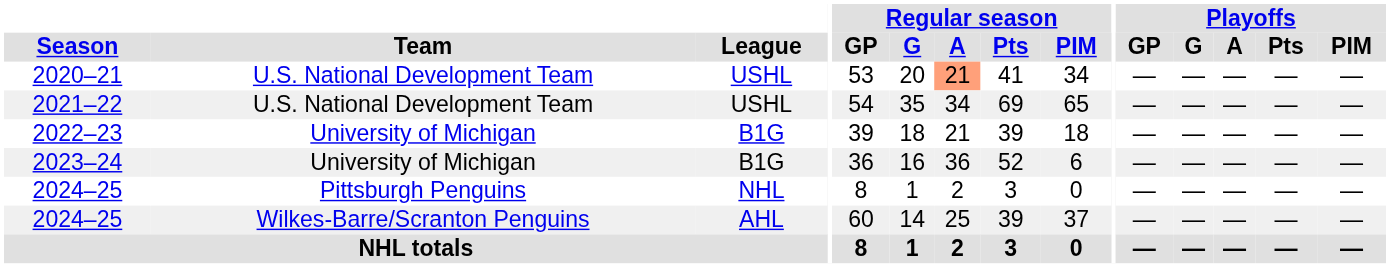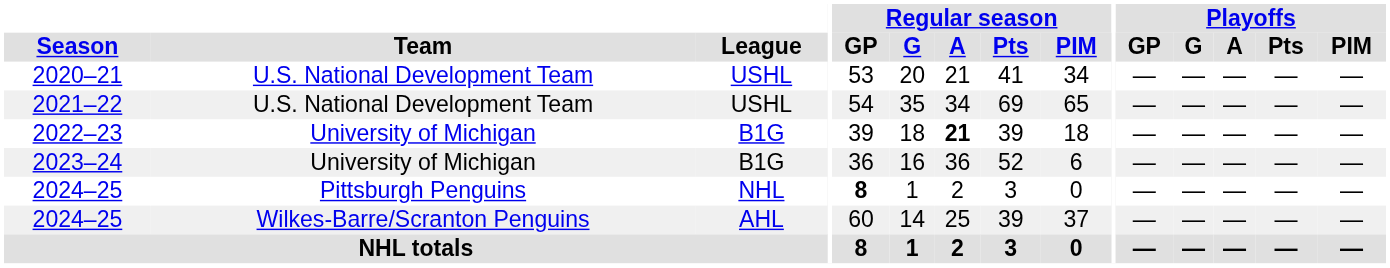(957, 75) lightsalmon background -> (957, 75) no background
(957, 133) normal -> (957, 133) bold
(861, 190) normal -> (861, 190) bold
